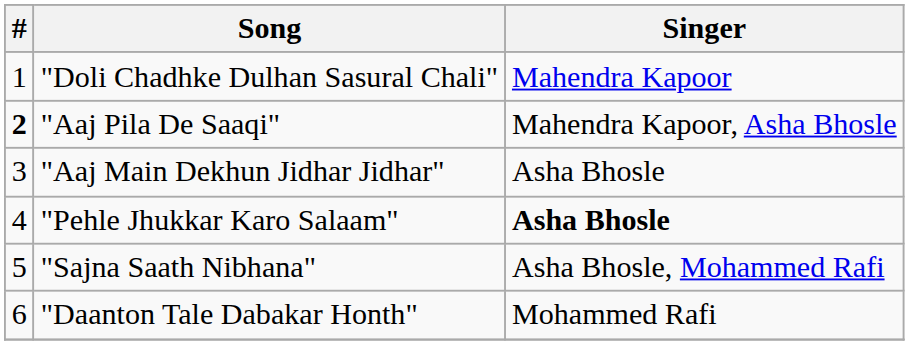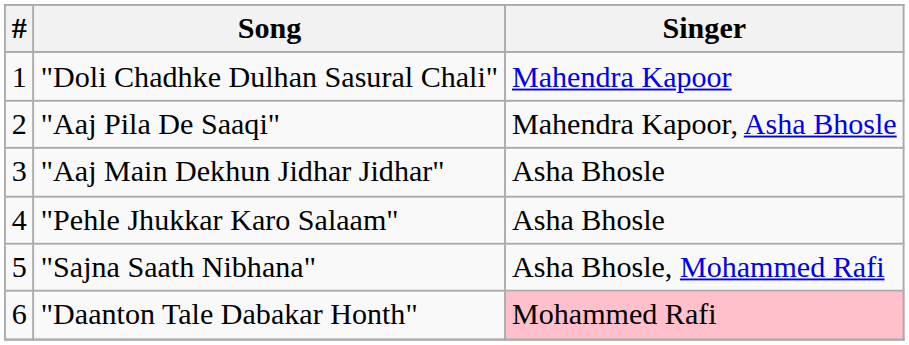(19, 123) bold -> (19, 123) normal
(591, 219) bold -> (588, 219) normal
(614, 314) no background -> (614, 314) pink background
